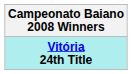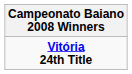(66, 53) paleturquoise background -> (66, 53) no background
